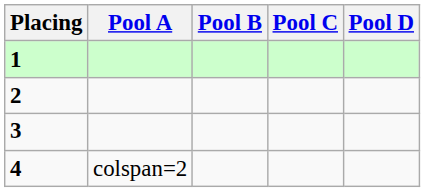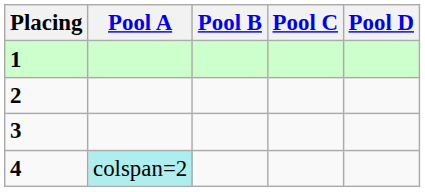(140, 167) no background -> (140, 167) paleturquoise background
